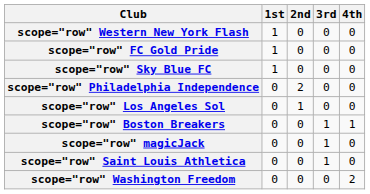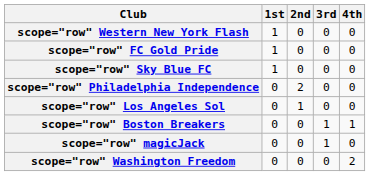- row: (133, 161)
